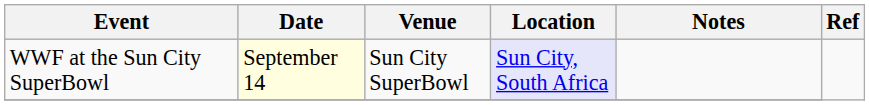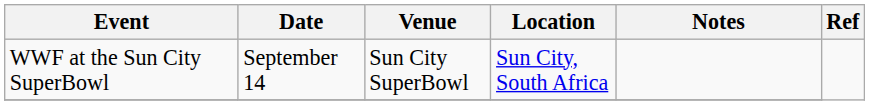(290, 69) lightyellow background -> (290, 69) no background
(552, 69) lavender background -> (552, 69) no background
